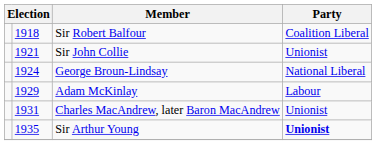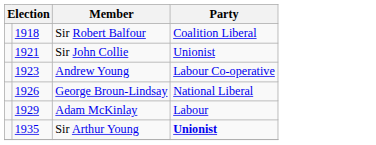+ row: (92, 71)
(27, 71) 1924 -> (27, 91) 1926
- row: (168, 110)
